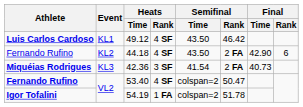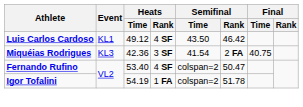- row: (138, 53)
(260, 67) 40.73 -> (260, 53) 40.75
